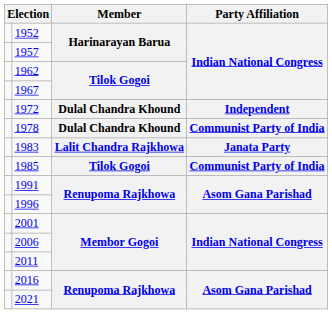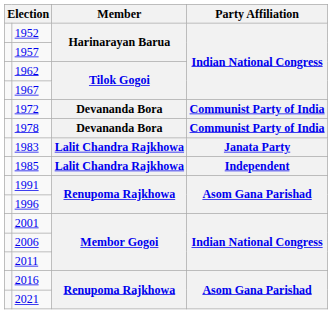(119, 109) Dulal Chandra Khound -> (119, 109) Devananda Bora
(257, 109) Independent -> (257, 109) Communist Party of India
(119, 128) Dulal Chandra Khound -> (119, 128) Devananda Bora
(119, 166) Tilok Gogoi -> (119, 166) Lalit Chandra Rajkhowa
(257, 166) Communist Party of India -> (257, 166) Independent
